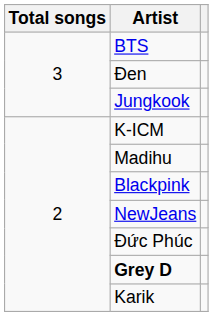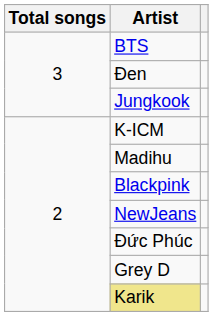(143, 269) bold -> (142, 269) normal
(134, 297) no background -> (134, 297) khaki background
